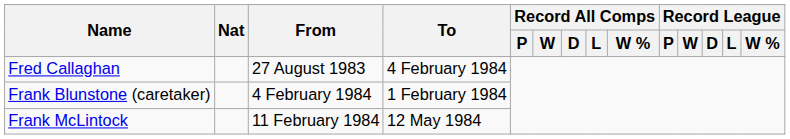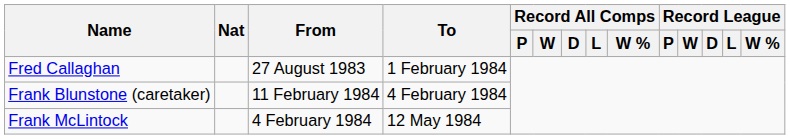(447, 69) 4 February 1984 -> (447, 69) 1 February 1984
(312, 95) 4 February 1984 -> (316, 95) 11 February 1984
(447, 95) 1 February 1984 -> (447, 95) 4 February 1984
(316, 120) 11 February 1984 -> (312, 120) 4 February 1984
